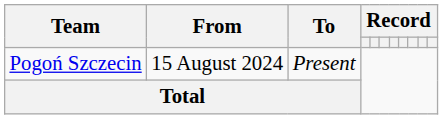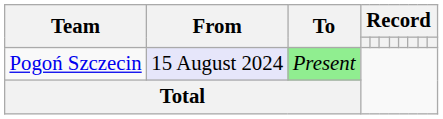(217, 63) no background -> (217, 63) lavender background
(324, 63) no background -> (324, 63) lightgreen background
